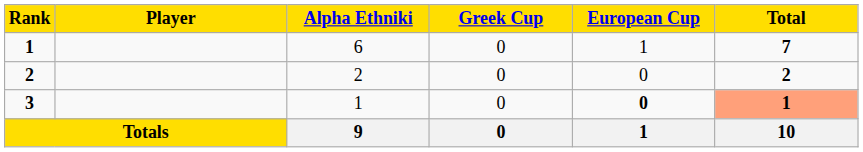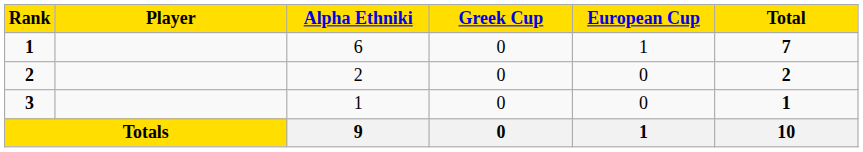(644, 103) bold -> (644, 103) normal
(786, 103) lightsalmon background -> (786, 103) no background
